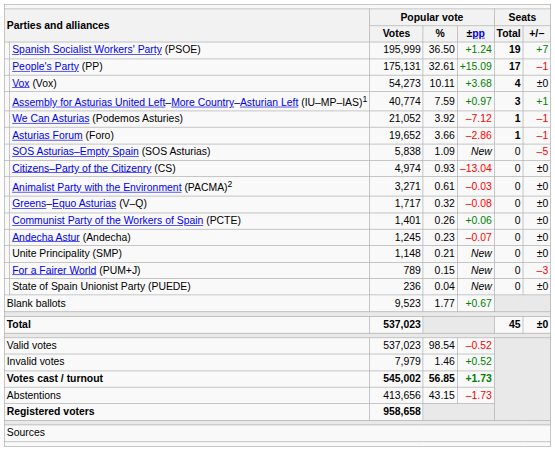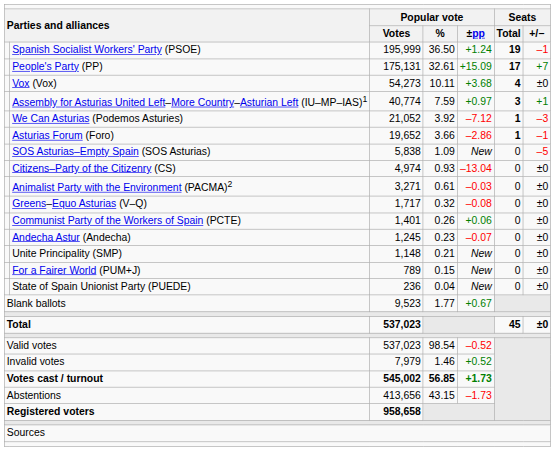(542, 50) +7 -> (542, 50) –1
(542, 67) –1 -> (542, 67) +7
(542, 119) –1 -> (542, 119) –3
(542, 270) –3 -> (542, 270) ±0
